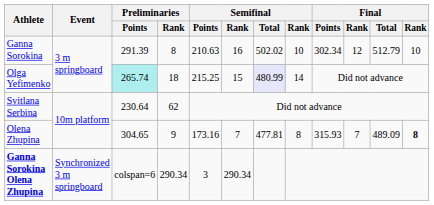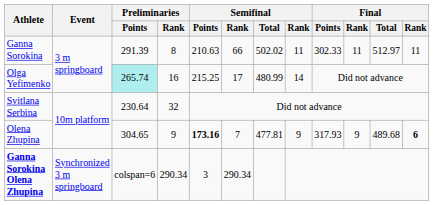(237, 50) 16 -> (237, 50) 66
(299, 50) 10 -> (299, 50) 11
(328, 50) 302.34 -> (328, 50) 302.33
(357, 50) 12 -> (357, 50) 11
(386, 50) 512.79 -> (386, 50) 512.97
(415, 50) 10 -> (415, 50) 11
(173, 78) 18 -> (173, 78) 16
(237, 78) 15 -> (237, 78) 17
(269, 78) lavender background -> (269, 78) no background
(173, 107) 62 -> (173, 107) 32
(205, 135) normal -> (205, 135) bold
(299, 135) 8 -> (299, 135) 9
(328, 135) 315.93 -> (328, 135) 317.93
(357, 135) 7 -> (357, 135) 9
(386, 135) 489.09 -> (386, 135) 489.68
(415, 135) 8 -> (415, 135) 6
